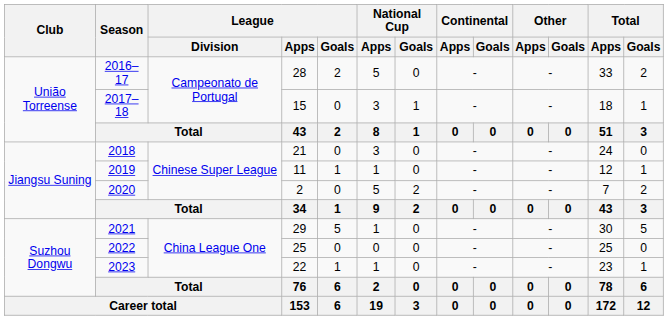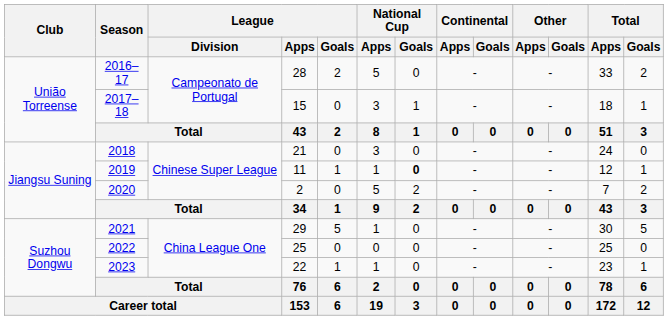(416, 170) normal -> (416, 170) bold
